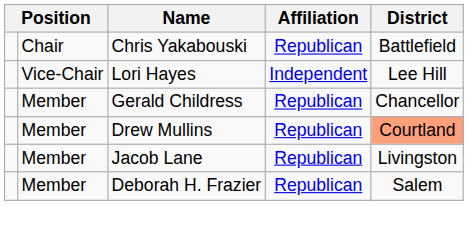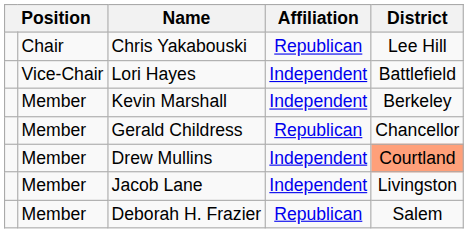(417, 46) Battlefield -> (417, 46) Lee Hill
(417, 74) Lee Hill -> (417, 74) Battlefield
+ row: (169, 102)
(318, 130) Republican -> (318, 158) Independent
(318, 158) Republican -> (318, 185) Independent
